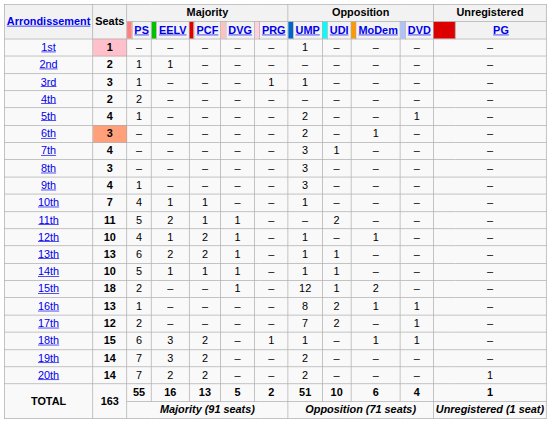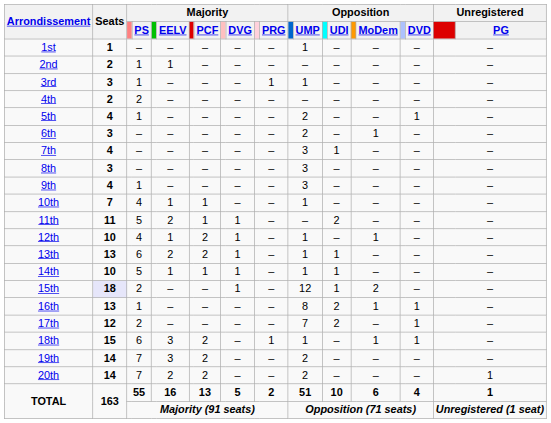(110, 47) pink background -> (110, 47) no background
(110, 133) lightsalmon background -> (110, 133) no background
(110, 289) no background -> (110, 289) lavender background
